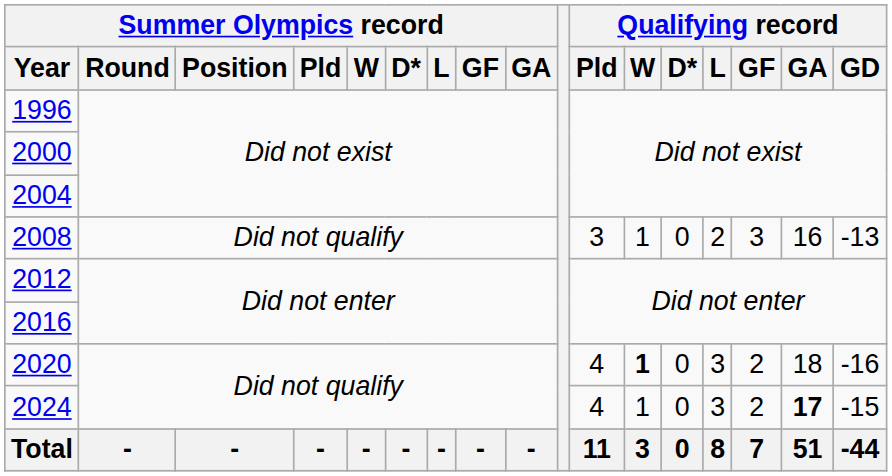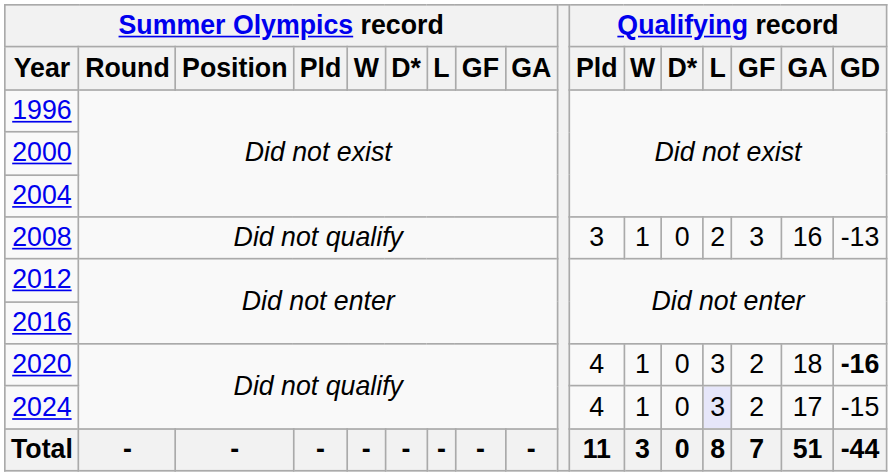(642, 364) bold -> (642, 364) normal
(860, 364) normal -> (860, 364) bold
(718, 407) no background -> (718, 407) lavender background
(808, 407) bold -> (808, 407) normal
